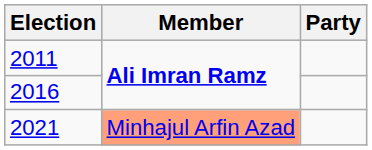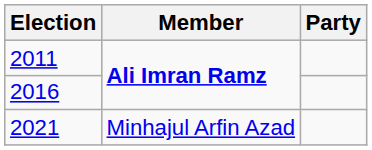(201, 128) lightsalmon background -> (201, 128) no background
